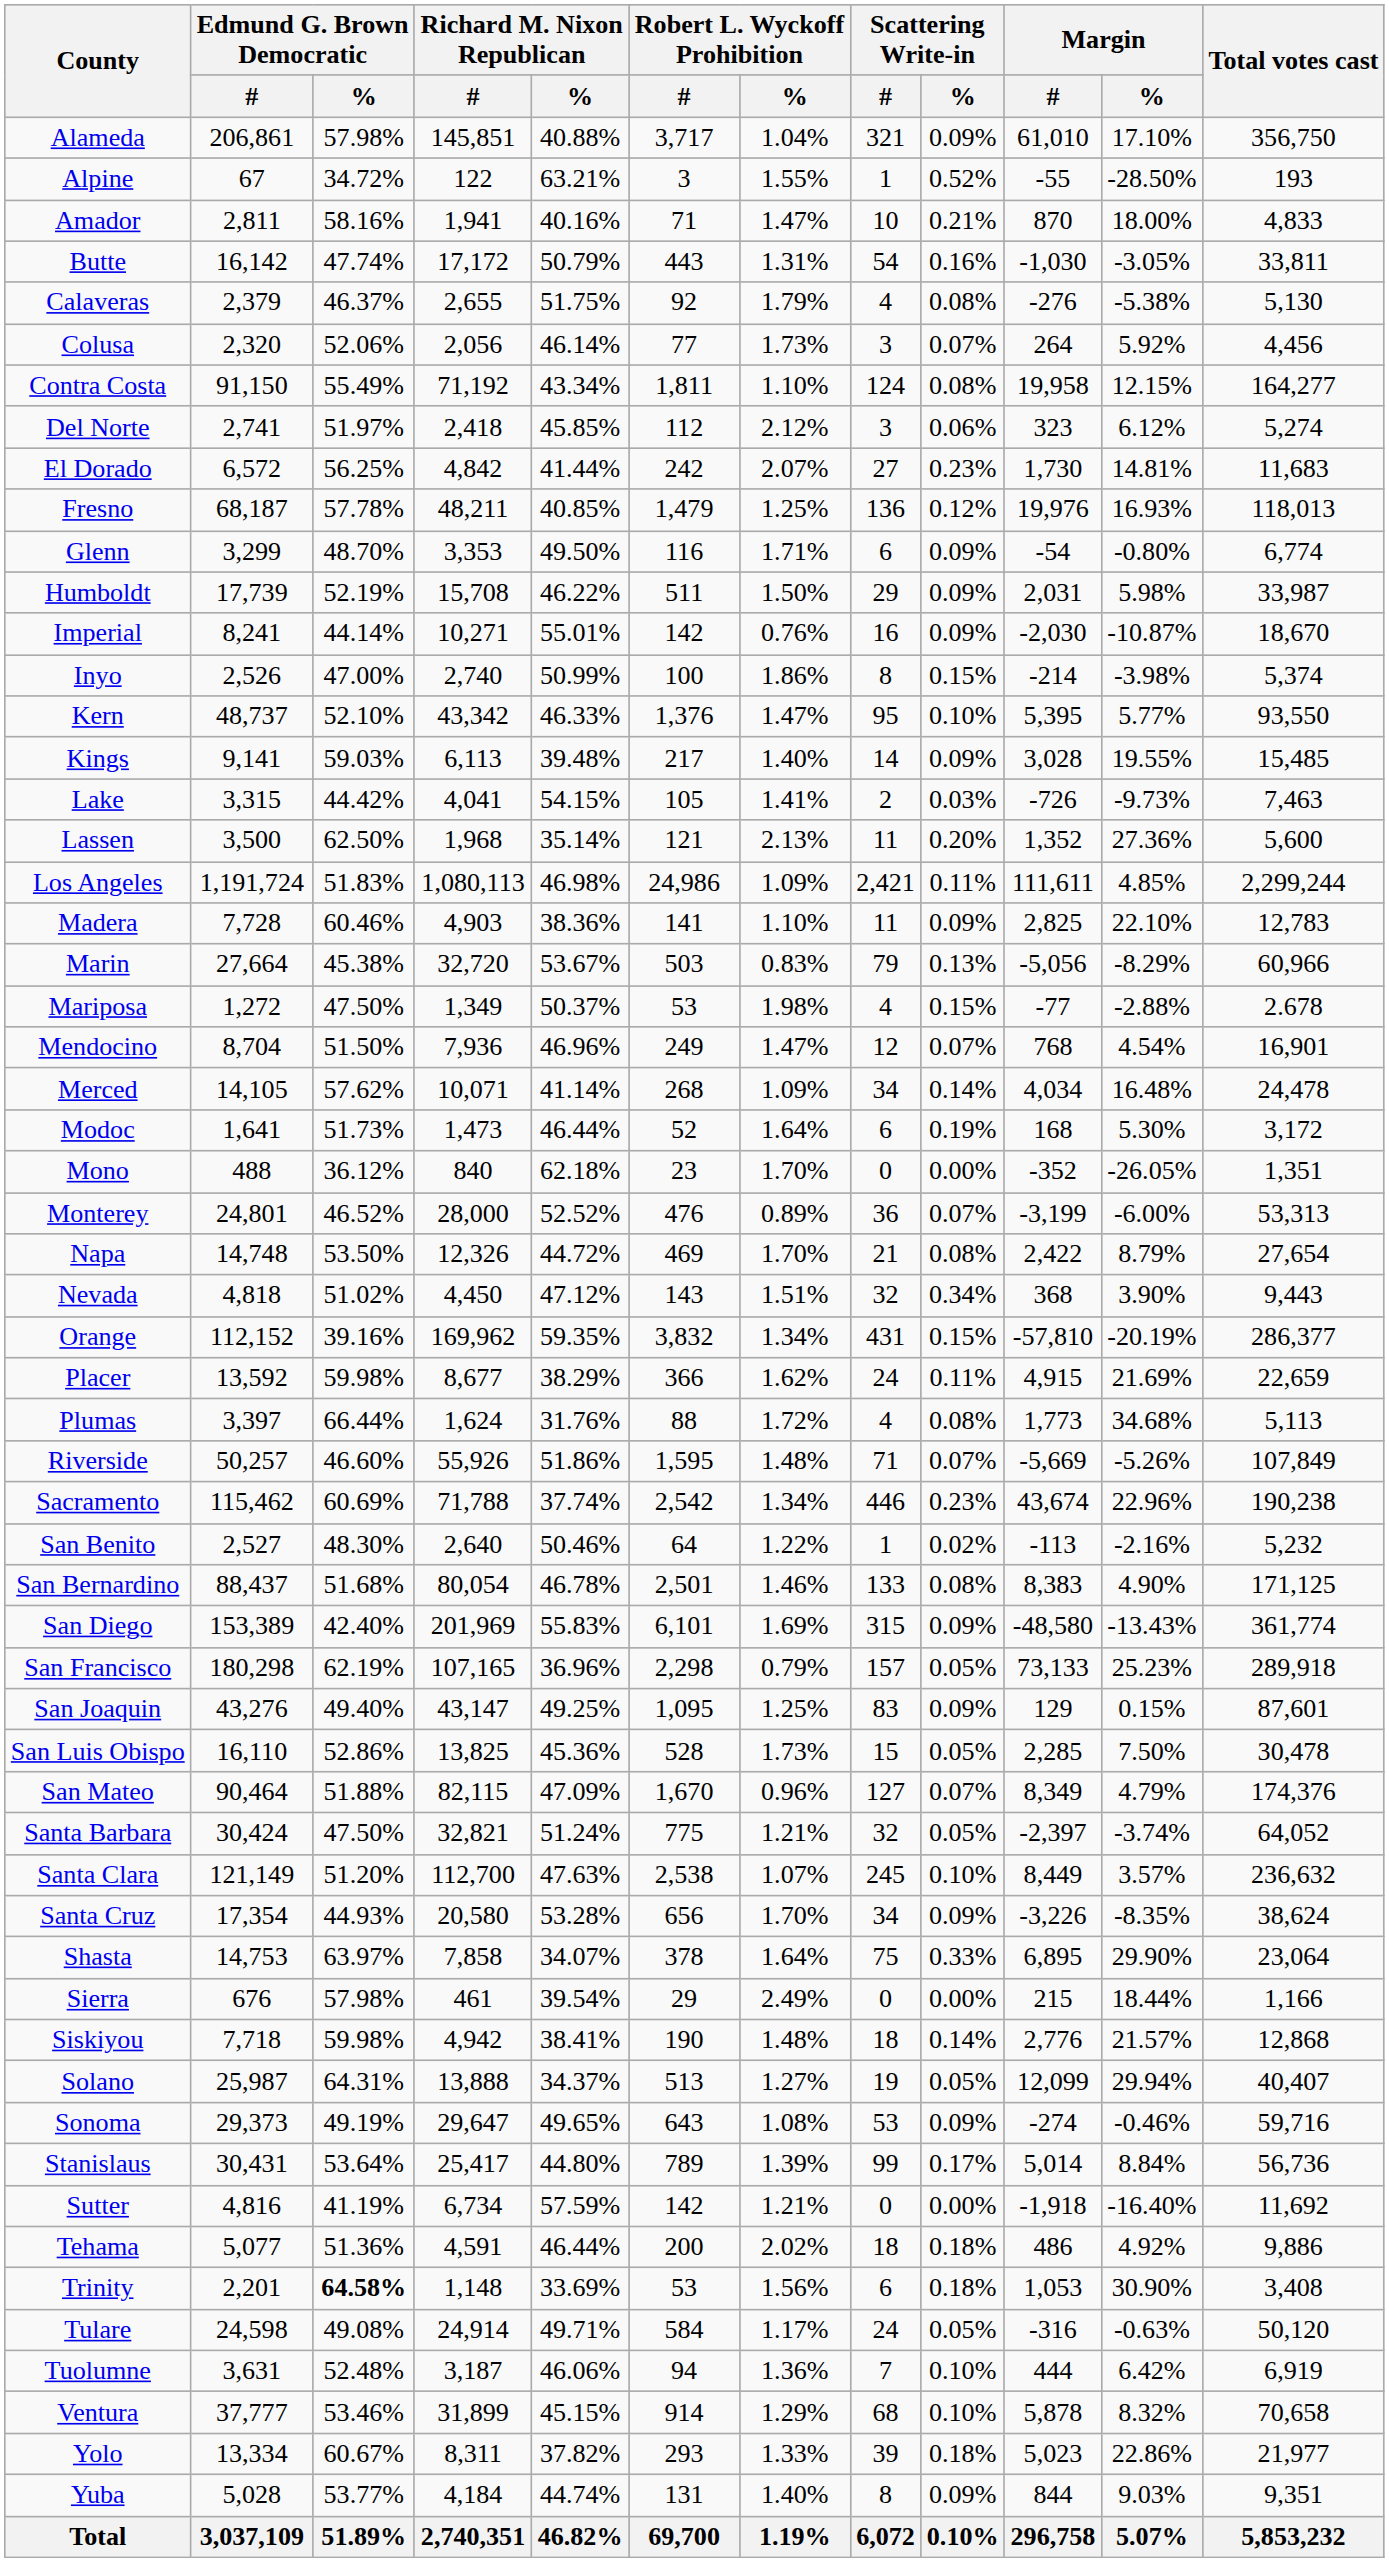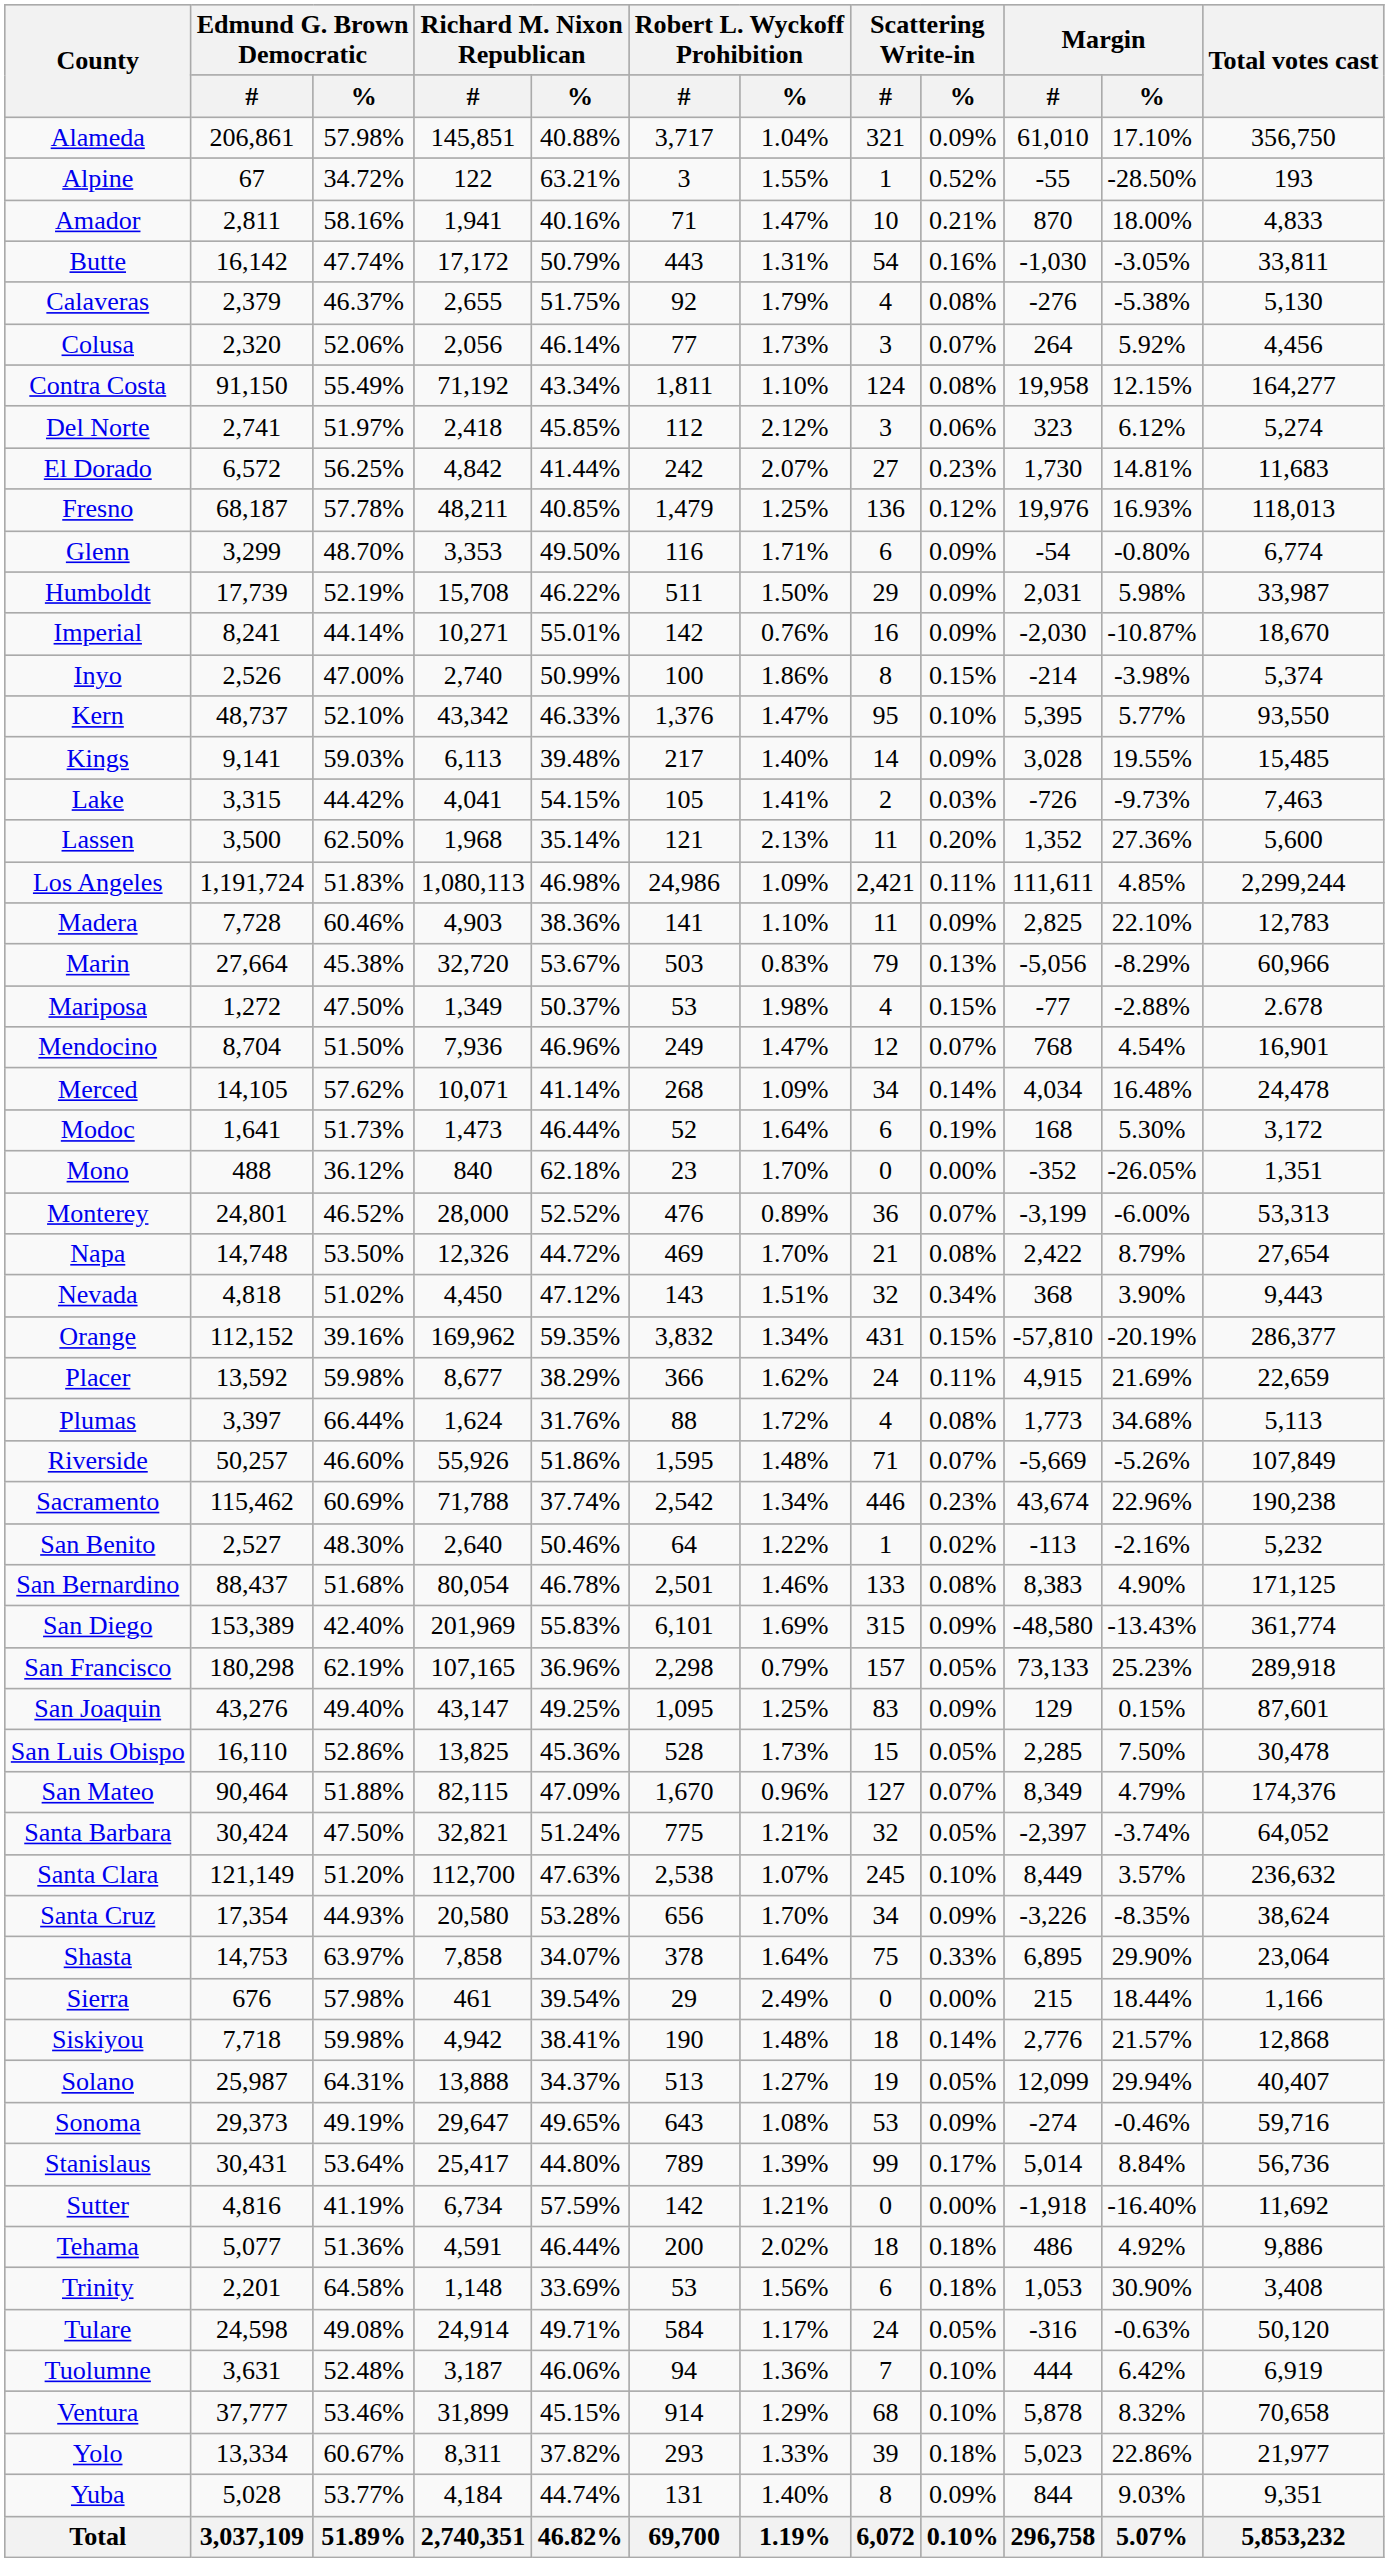(364, 2288) bold -> (364, 2288) normal
